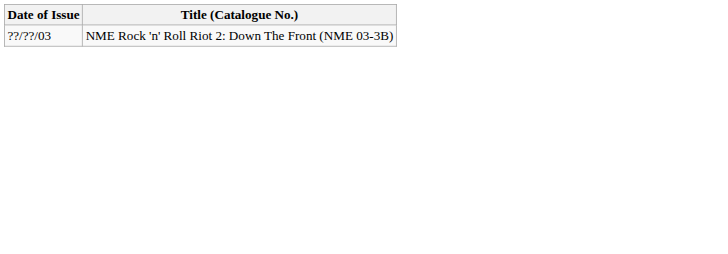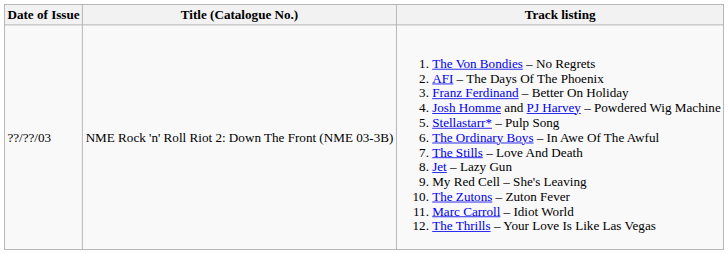+ column: (560, 14)
